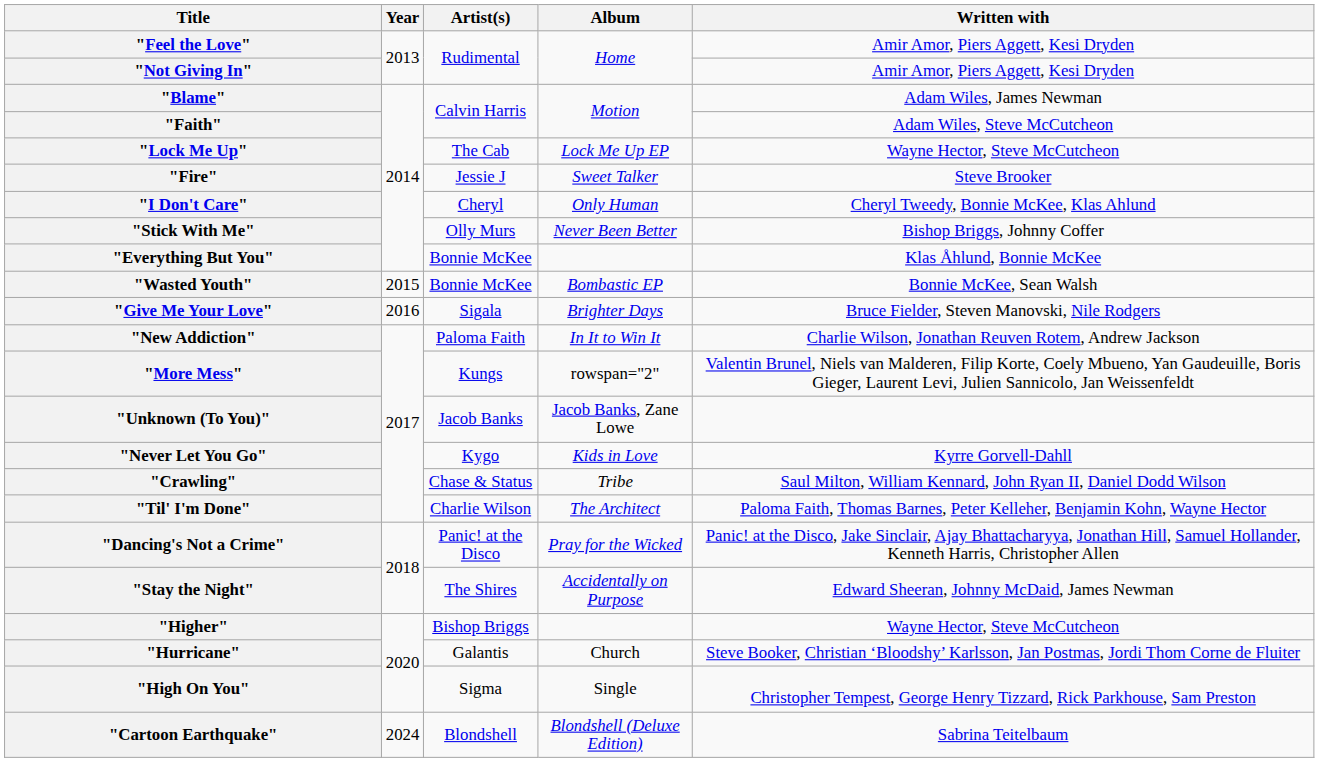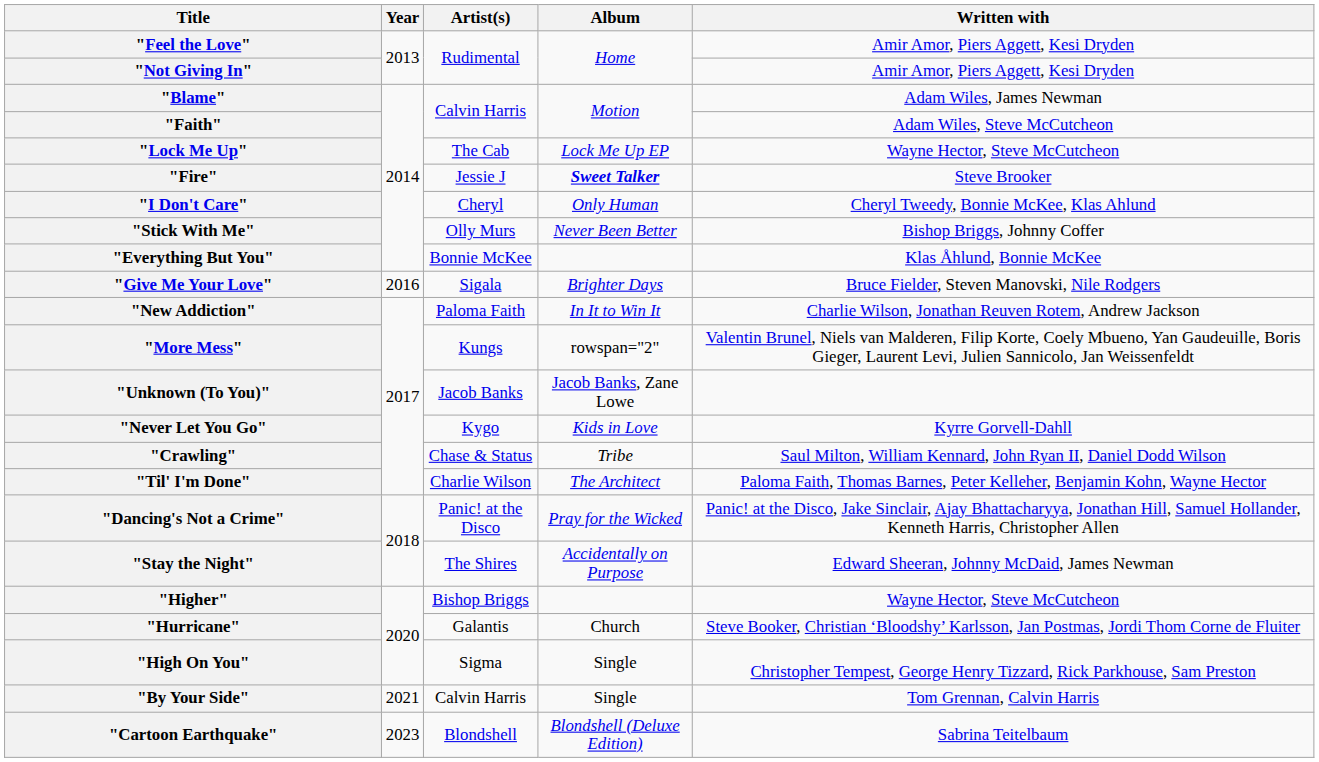(615, 177) normal -> (615, 177) bold
- row: (193, 284)
+ row: (193, 698)
(403, 734) 2024 -> (403, 734) 2023
